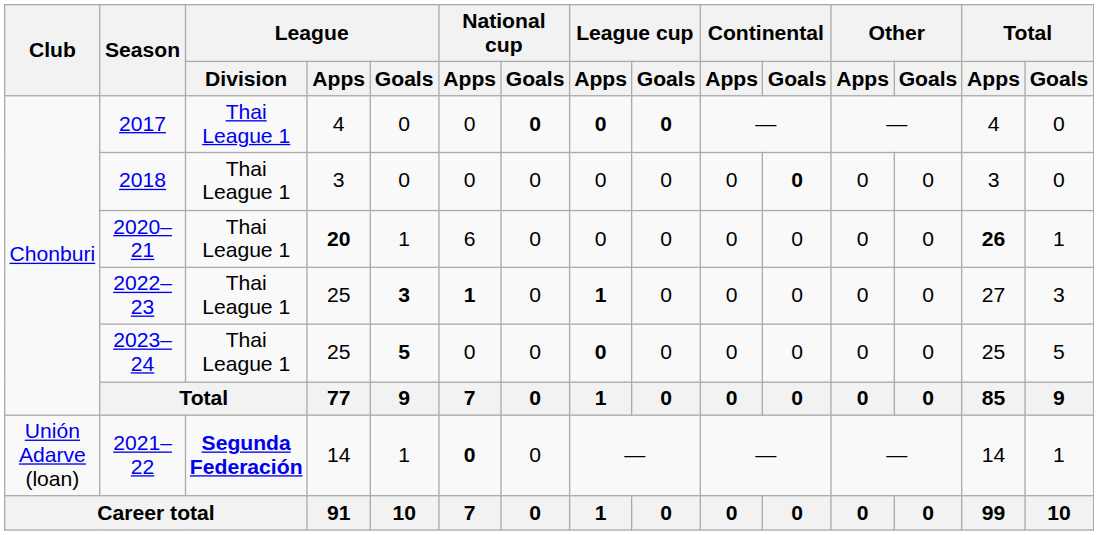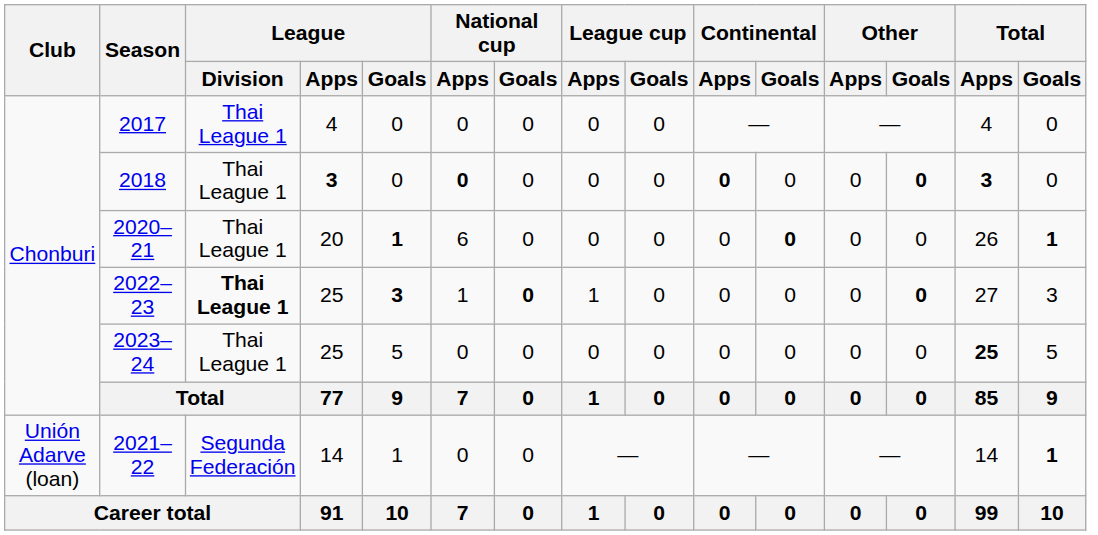(535, 123) bold -> (528, 123) normal
(601, 123) bold -> (594, 123) normal
(666, 123) bold -> (659, 123) normal
(339, 181) normal -> (332, 181) bold
(470, 181) normal -> (463, 181) bold
(732, 181) normal -> (725, 181) bold
(797, 181) bold -> (790, 181) normal
(928, 181) normal -> (921, 181) bold
(994, 181) normal -> (986, 181) bold
(339, 238) bold -> (332, 238) normal
(404, 238) normal -> (397, 238) bold
(797, 238) normal -> (790, 238) bold
(993, 238) bold -> (986, 238) normal
(1059, 238) normal -> (1052, 238) bold
(246, 295) normal -> (243, 295) bold
(470, 295) bold -> (463, 295) normal
(535, 295) normal -> (528, 295) bold
(601, 295) bold -> (594, 295) normal
(928, 295) normal -> (921, 295) bold
(404, 352) bold -> (397, 352) normal
(601, 352) bold -> (594, 352) normal
(993, 352) normal -> (986, 352) bold
(246, 455) bold -> (243, 455) normal
(470, 455) bold -> (463, 455) normal
(1059, 455) normal -> (1052, 455) bold
